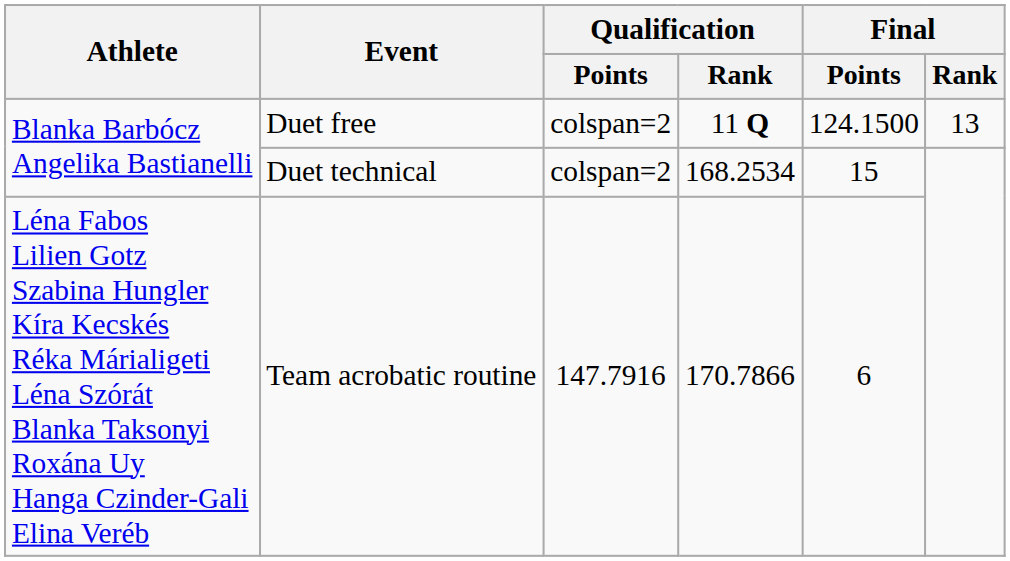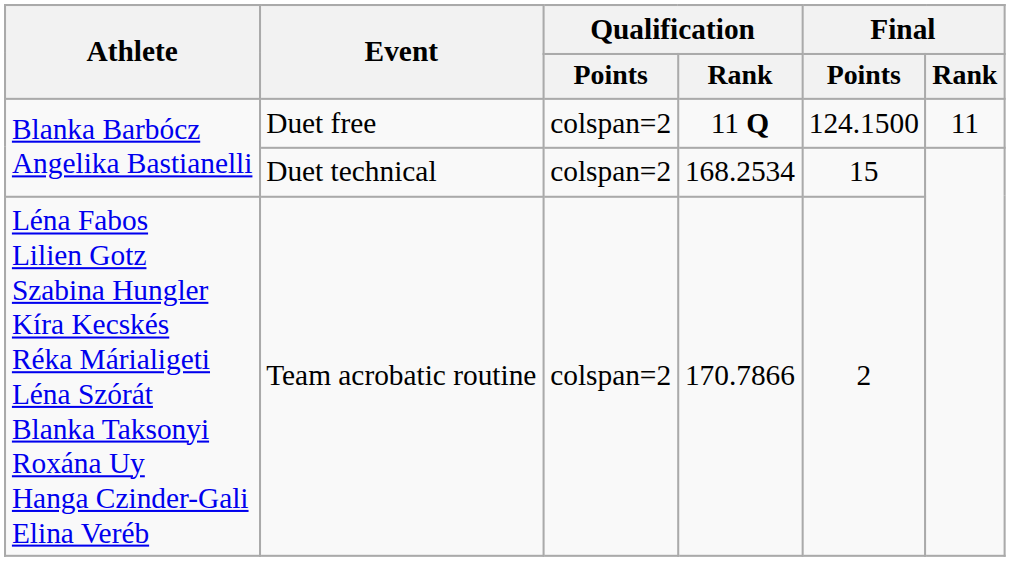(965, 123) 13 -> (965, 123) 11
(611, 376) 147.7916 -> (611, 376) colspan=2
(864, 376) 6 -> (864, 376) 2
